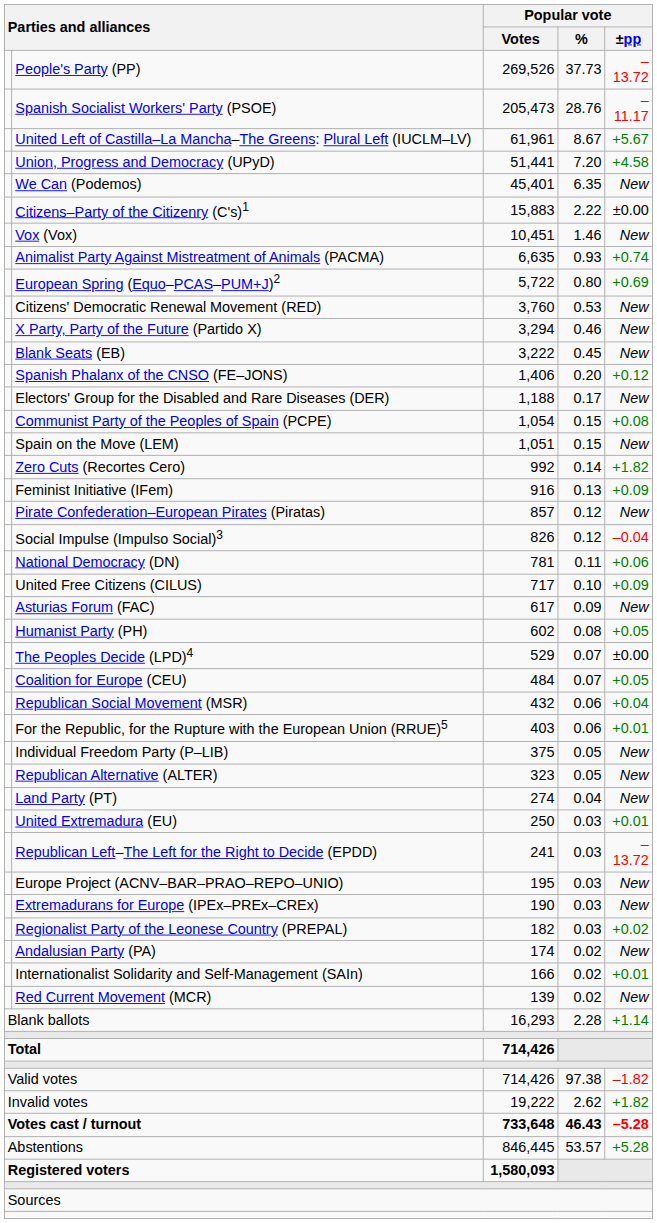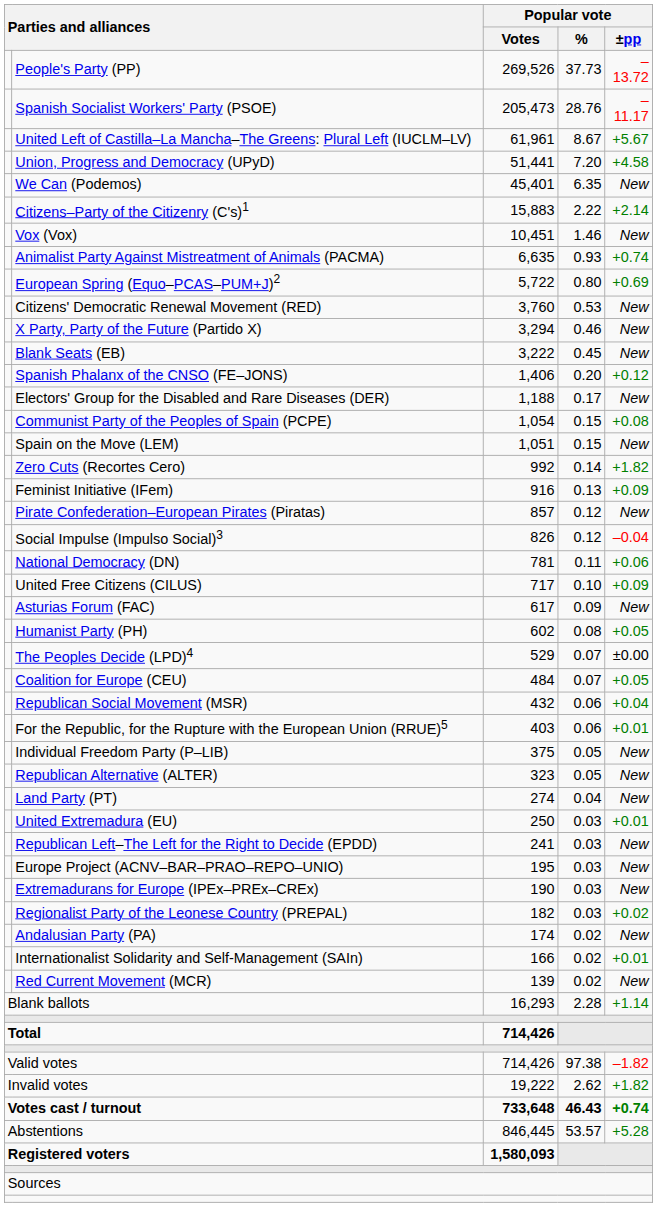(631, 210) ±0.00 -> (630, 210) +2.14
(631, 852) –13.72 -> (634, 844) New
(631, 1124) –5.28 -> (630, 1108) +0.74
